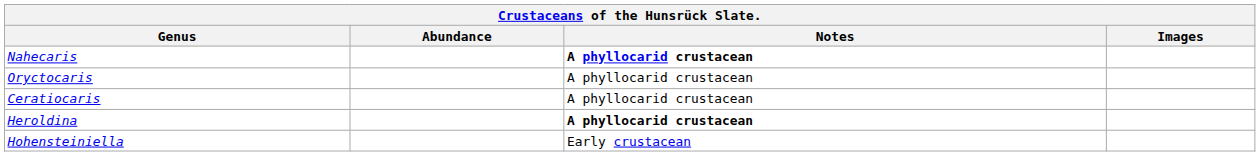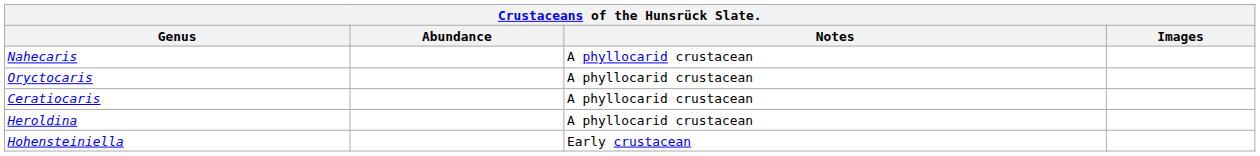(660, 57) bold -> (660, 57) normal
(660, 120) bold -> (660, 120) normal
